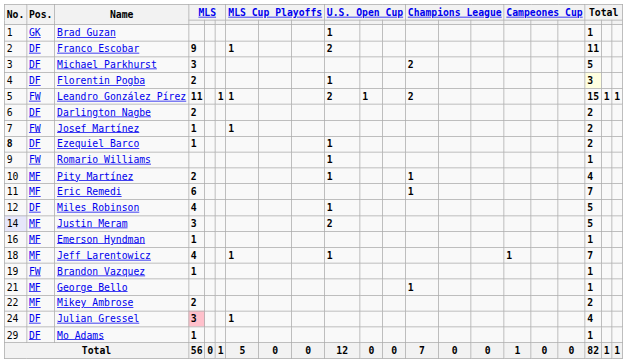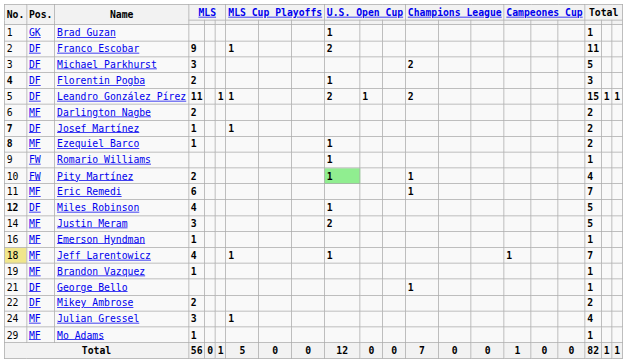(10, 81) normal -> (10, 81) bold
(590, 81) lightyellow background -> (590, 81) no background
(35, 96) FW -> (35, 96) DF
(35, 112) DF -> (35, 112) MF
(10, 128) normal -> (10, 128) bold
(35, 128) FW -> (35, 128) DF
(35, 144) DF -> (35, 144) MF
(35, 176) MF -> (35, 176) FW
(330, 176) no background -> (330, 176) lightgreen background
(13, 208) normal -> (13, 208) bold
(13, 224) lavender background -> (13, 224) no background
(13, 255) no background -> (13, 255) khaki background
(35, 271) FW -> (35, 271) MF
(35, 287) MF -> (35, 287) DF
(35, 303) MF -> (35, 303) DF
(35, 319) DF -> (35, 319) MF
(194, 319) pink background -> (194, 319) no background
(35, 335) DF -> (35, 335) MF
